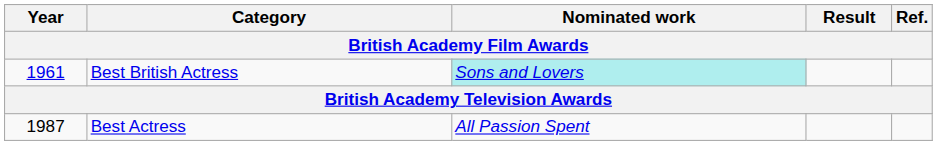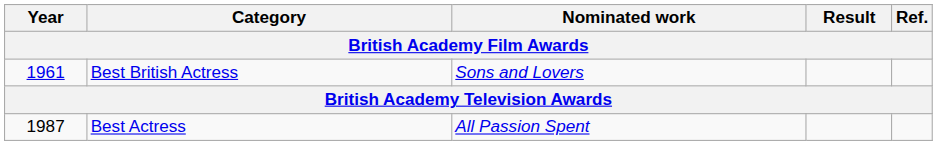(520, 72) paleturquoise background -> (520, 72) no background
